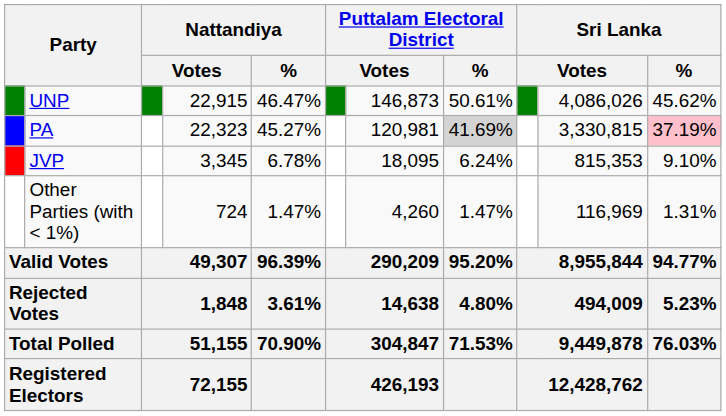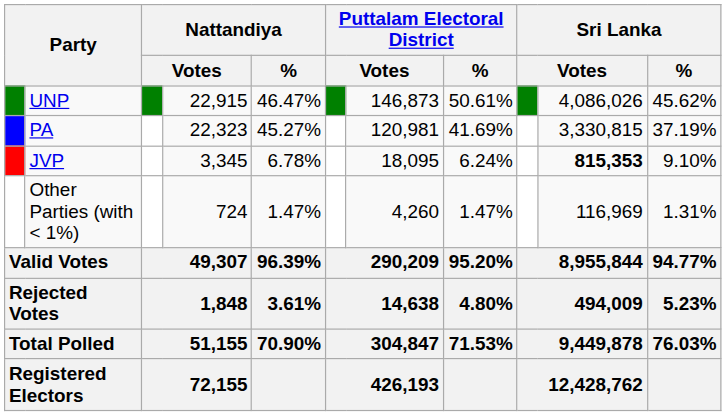(481, 130) lightgrey background -> (481, 130) no background
(684, 130) pink background -> (684, 130) no background
(609, 160) normal -> (609, 160) bold
